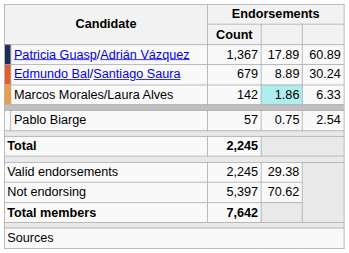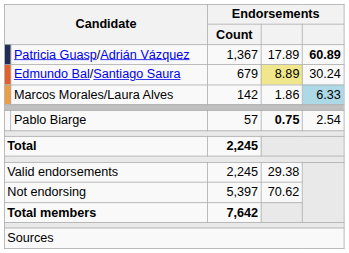(325, 54) normal -> (325, 54) bold
(287, 74) no background -> (287, 74) khaki background
(287, 94) paleturquoise background -> (287, 94) no background
(328, 94) no background -> (328, 94) lightblue background
(287, 120) normal -> (287, 120) bold
